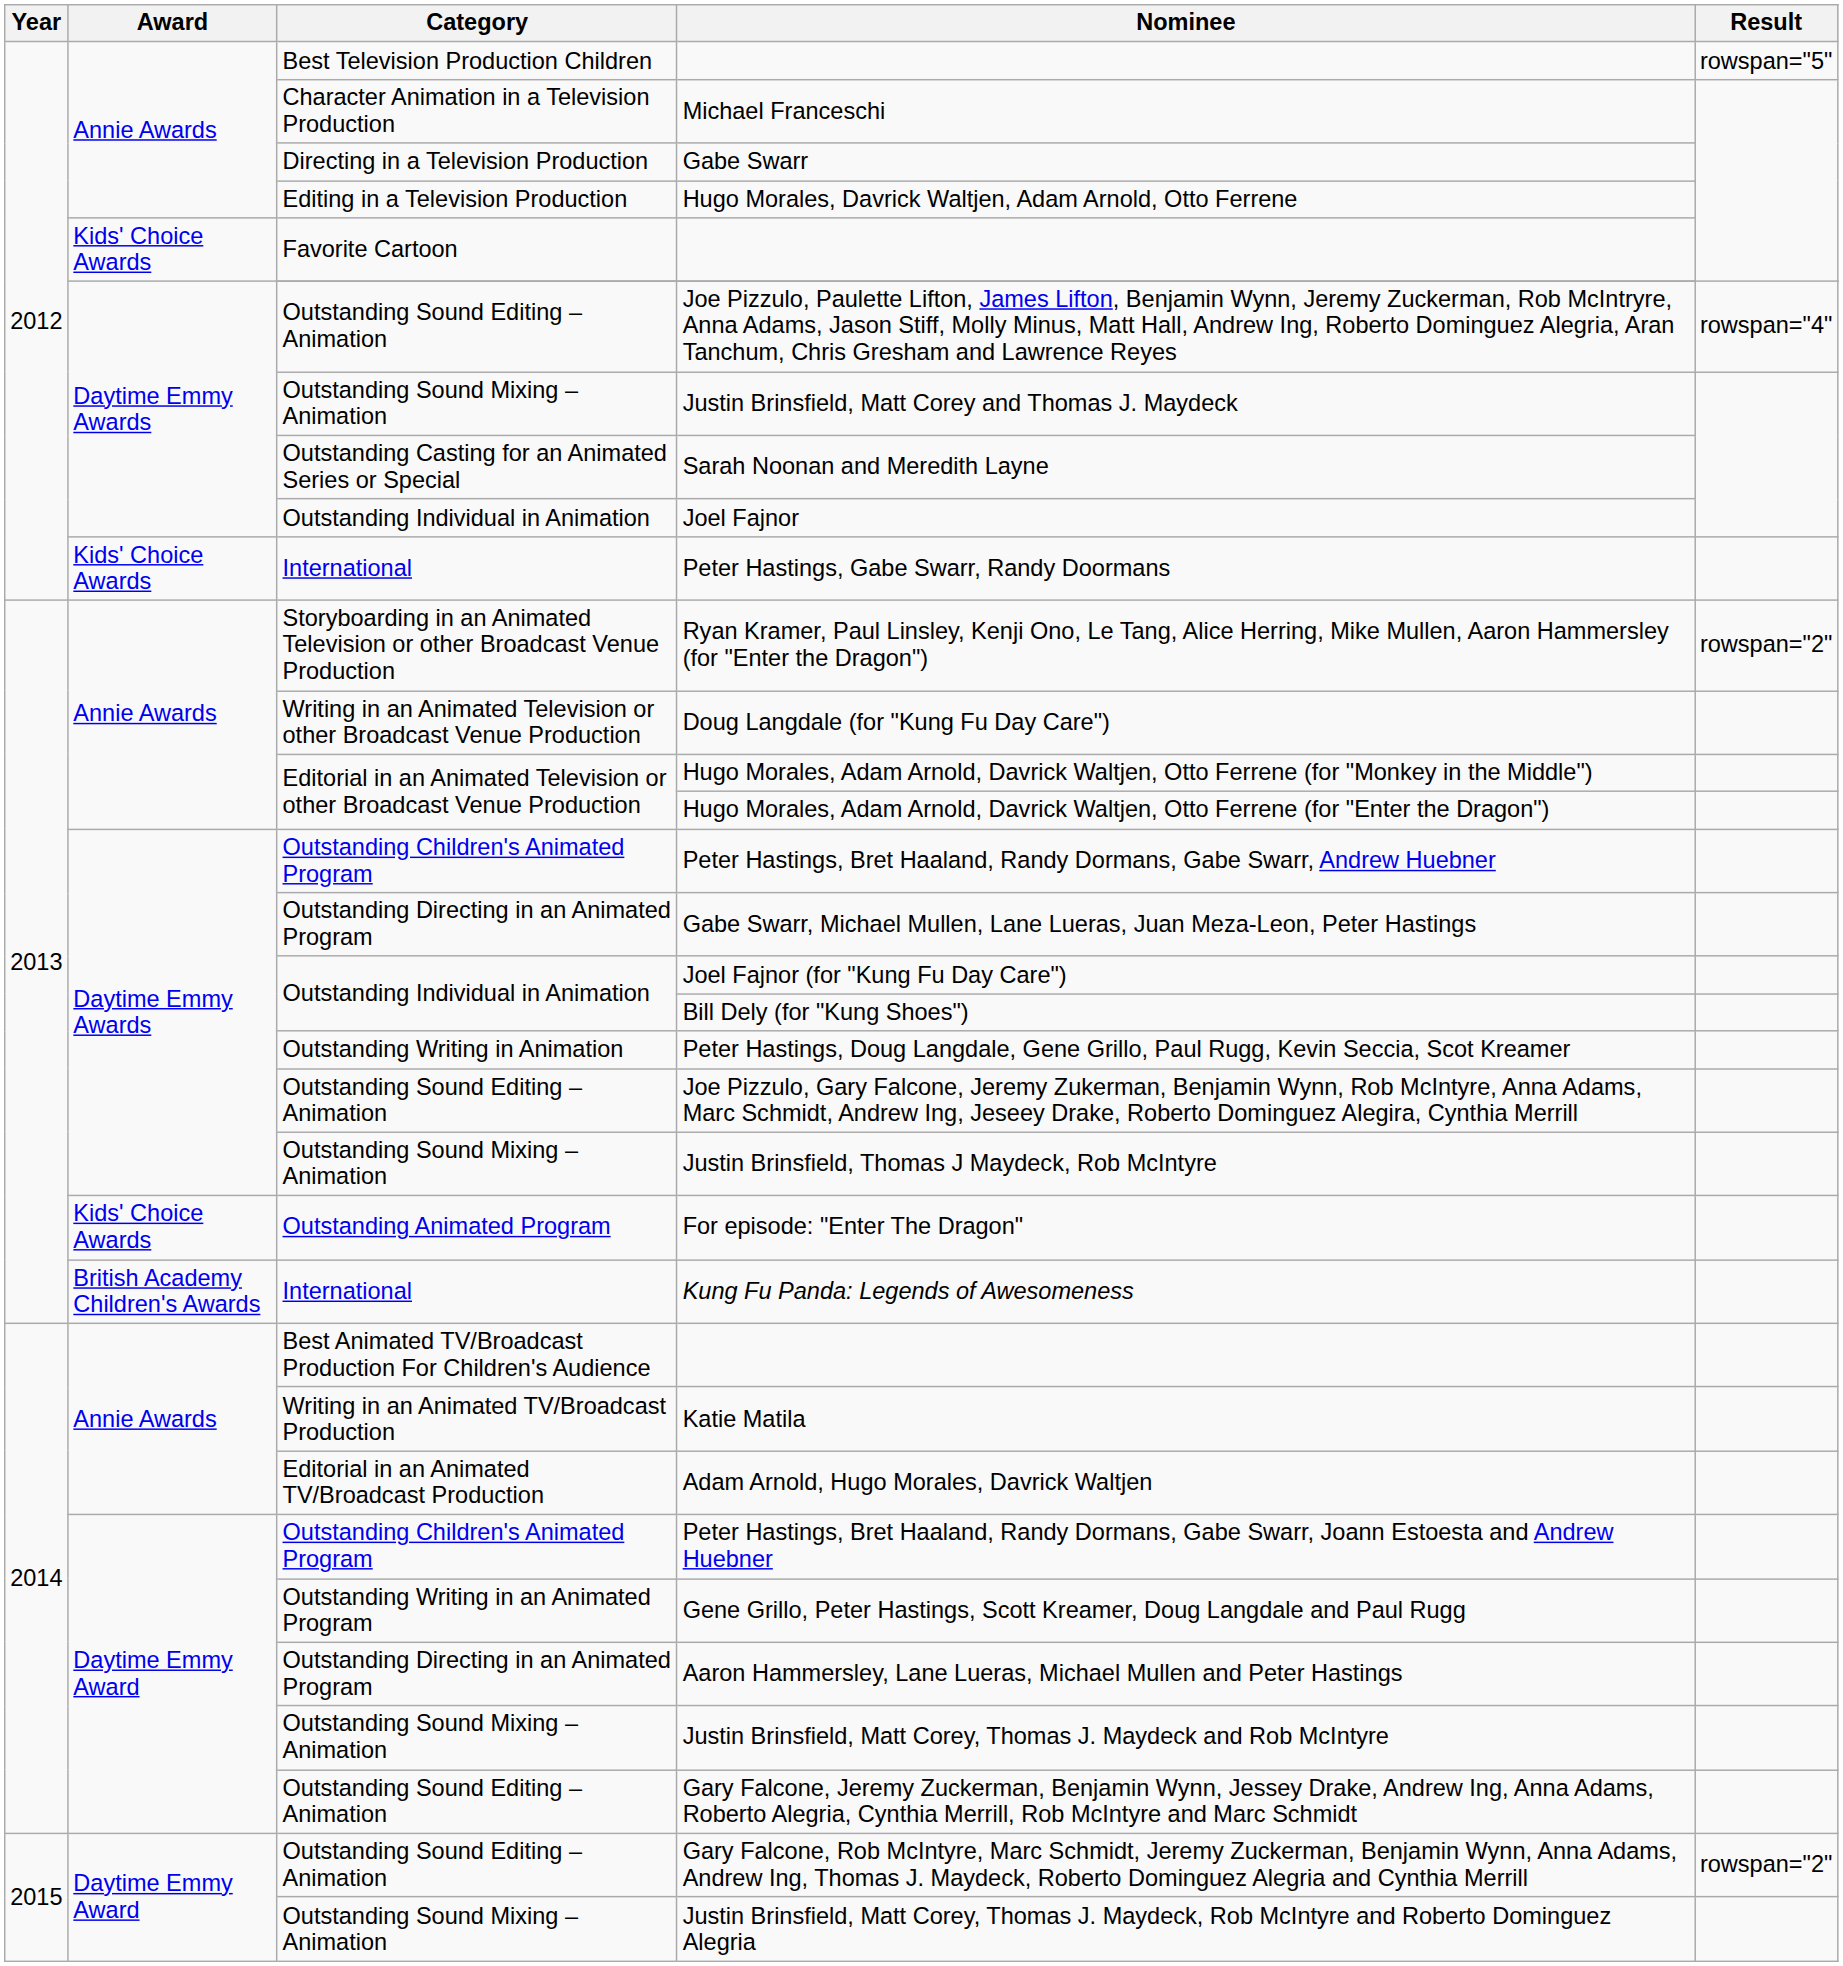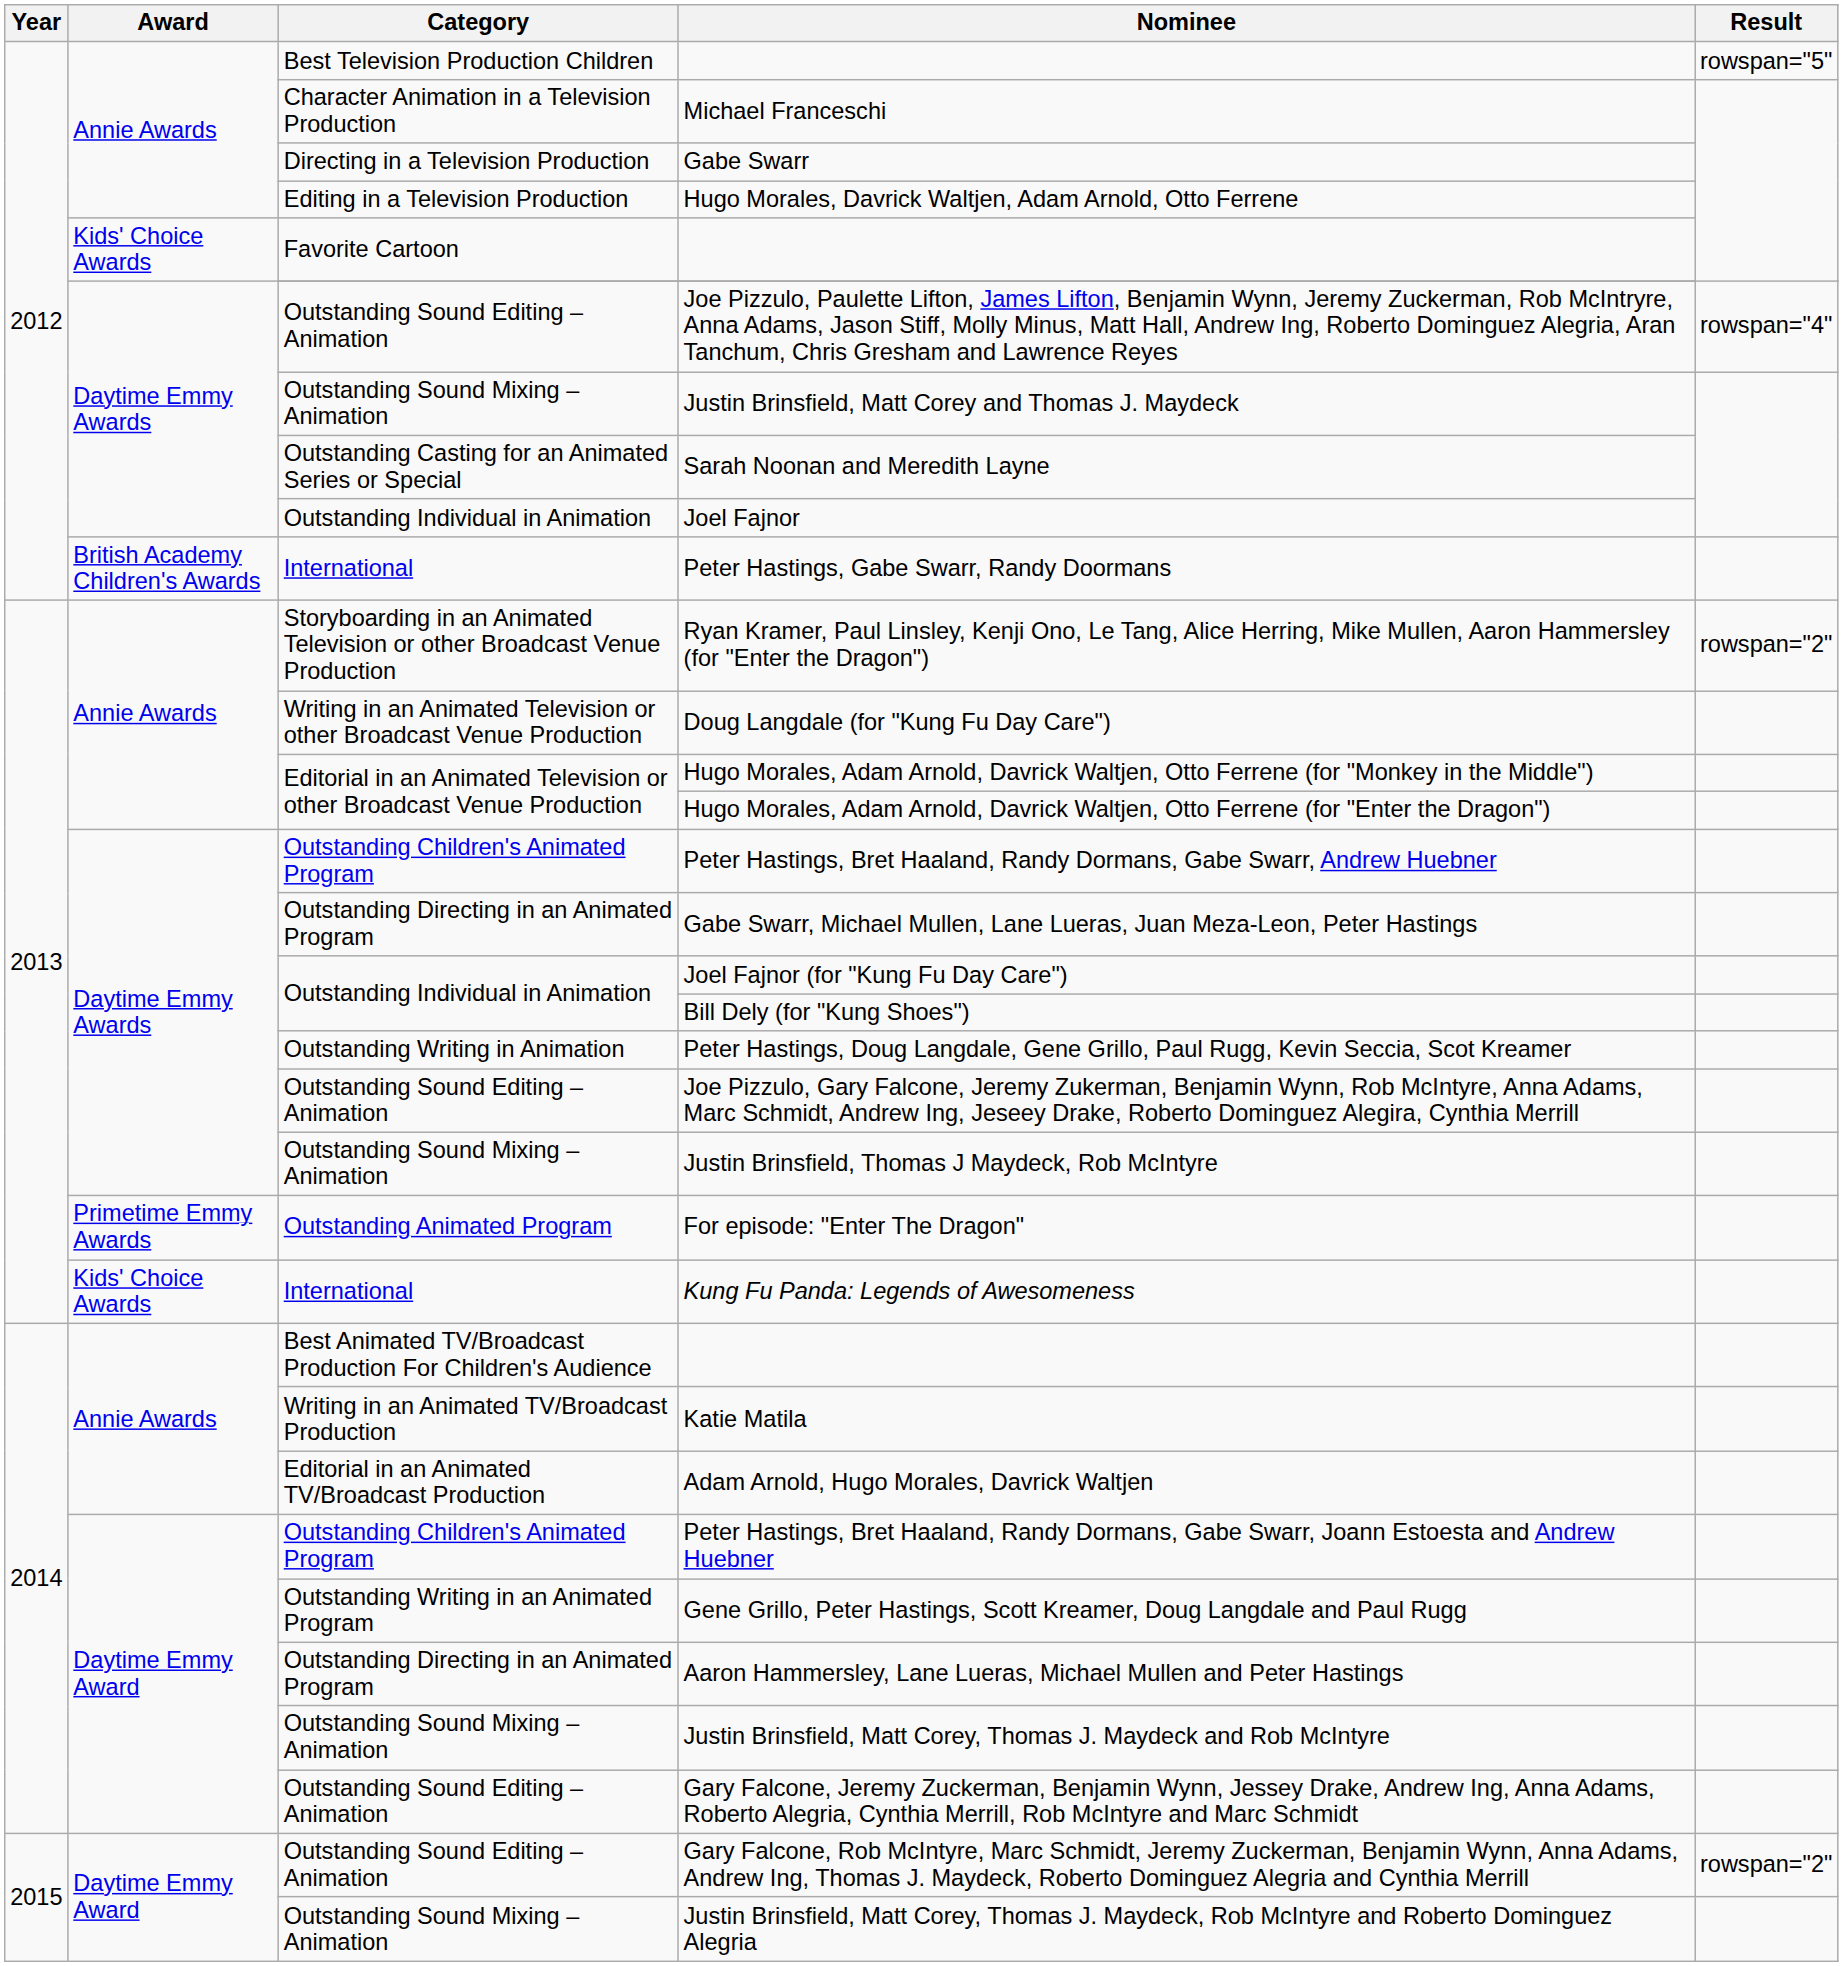(138, 568) Kids' Choice Awards -> (167, 568) British Academy Children's Awards
(138, 1227) Kids' Choice Awards -> (163, 1227) Primetime Emmy Awards
(167, 1291) British Academy Children's Awards -> (138, 1291) Kids' Choice Awards
